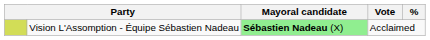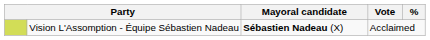(293, 27) lightgreen background -> (293, 27) no background
